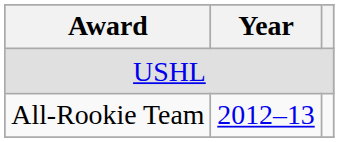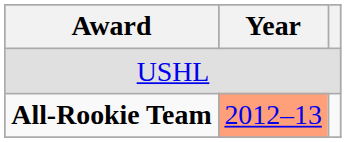(108, 114) normal -> (111, 114) bold
(266, 114) no background -> (273, 114) lightsalmon background
